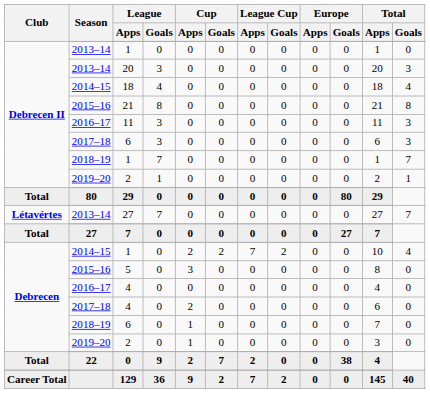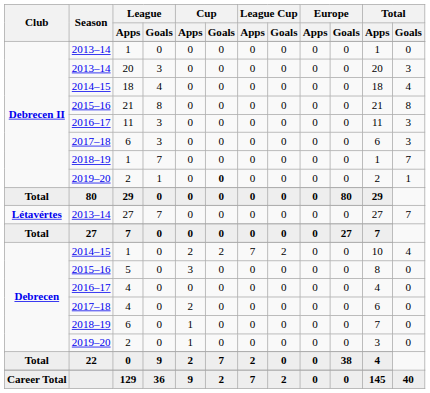(221, 178) normal -> (221, 178) bold
